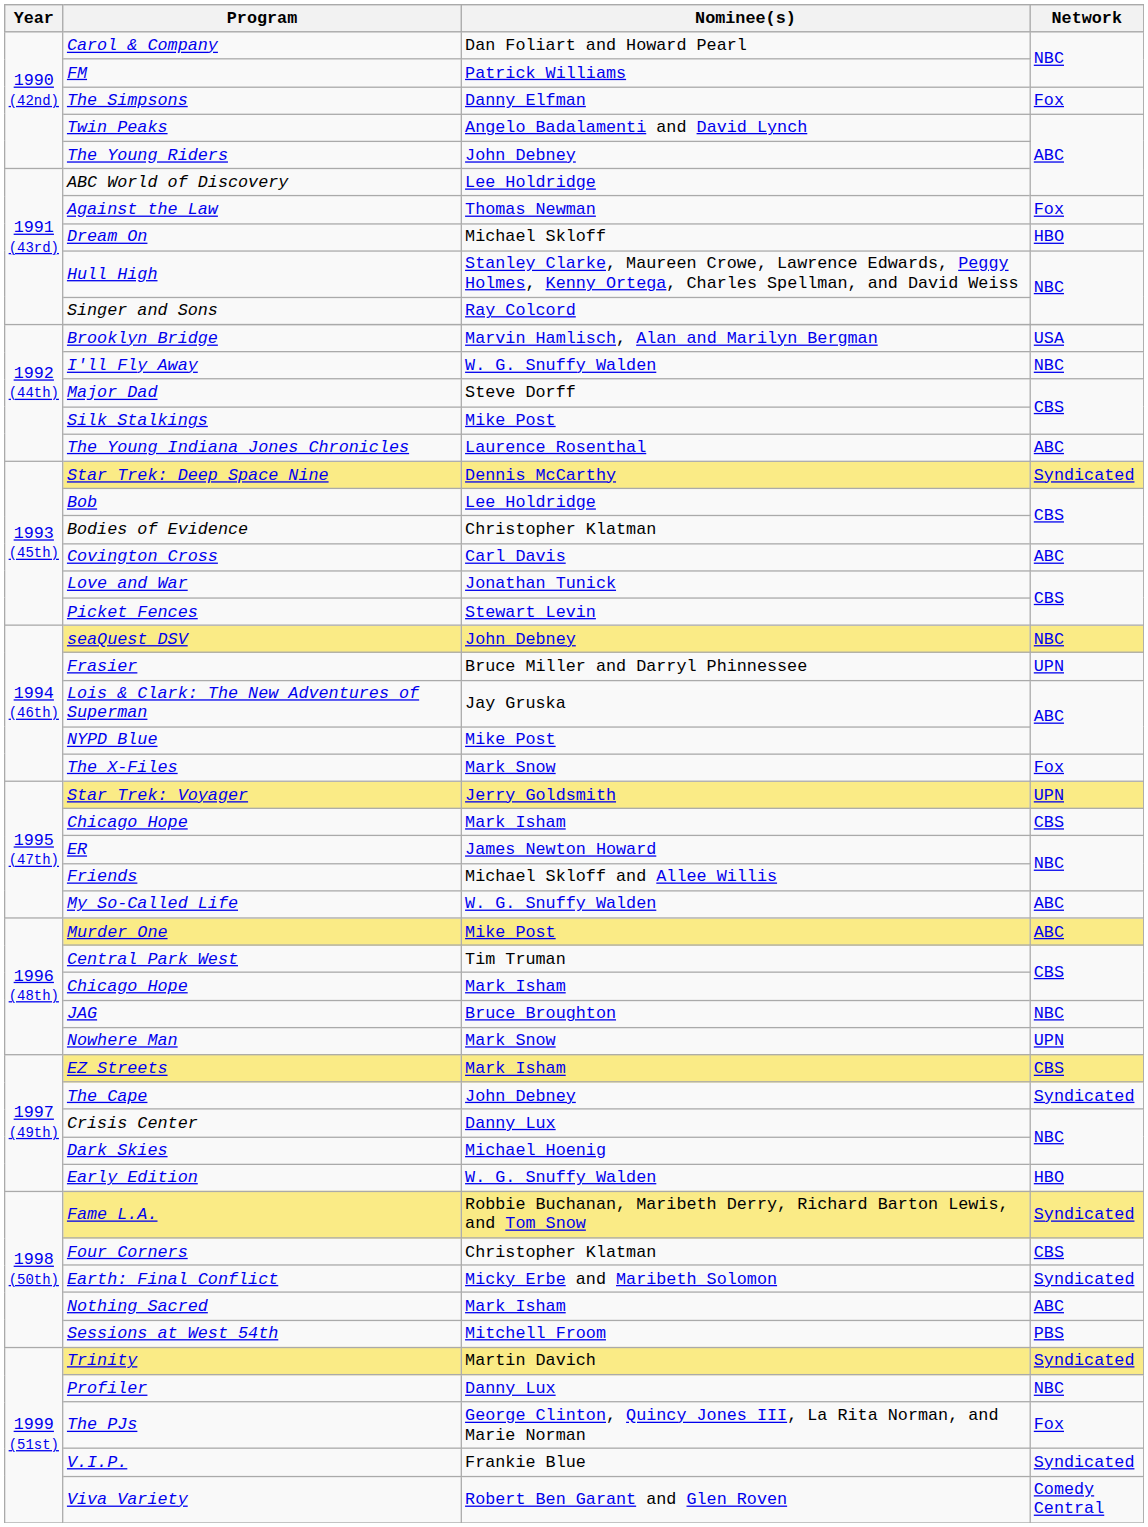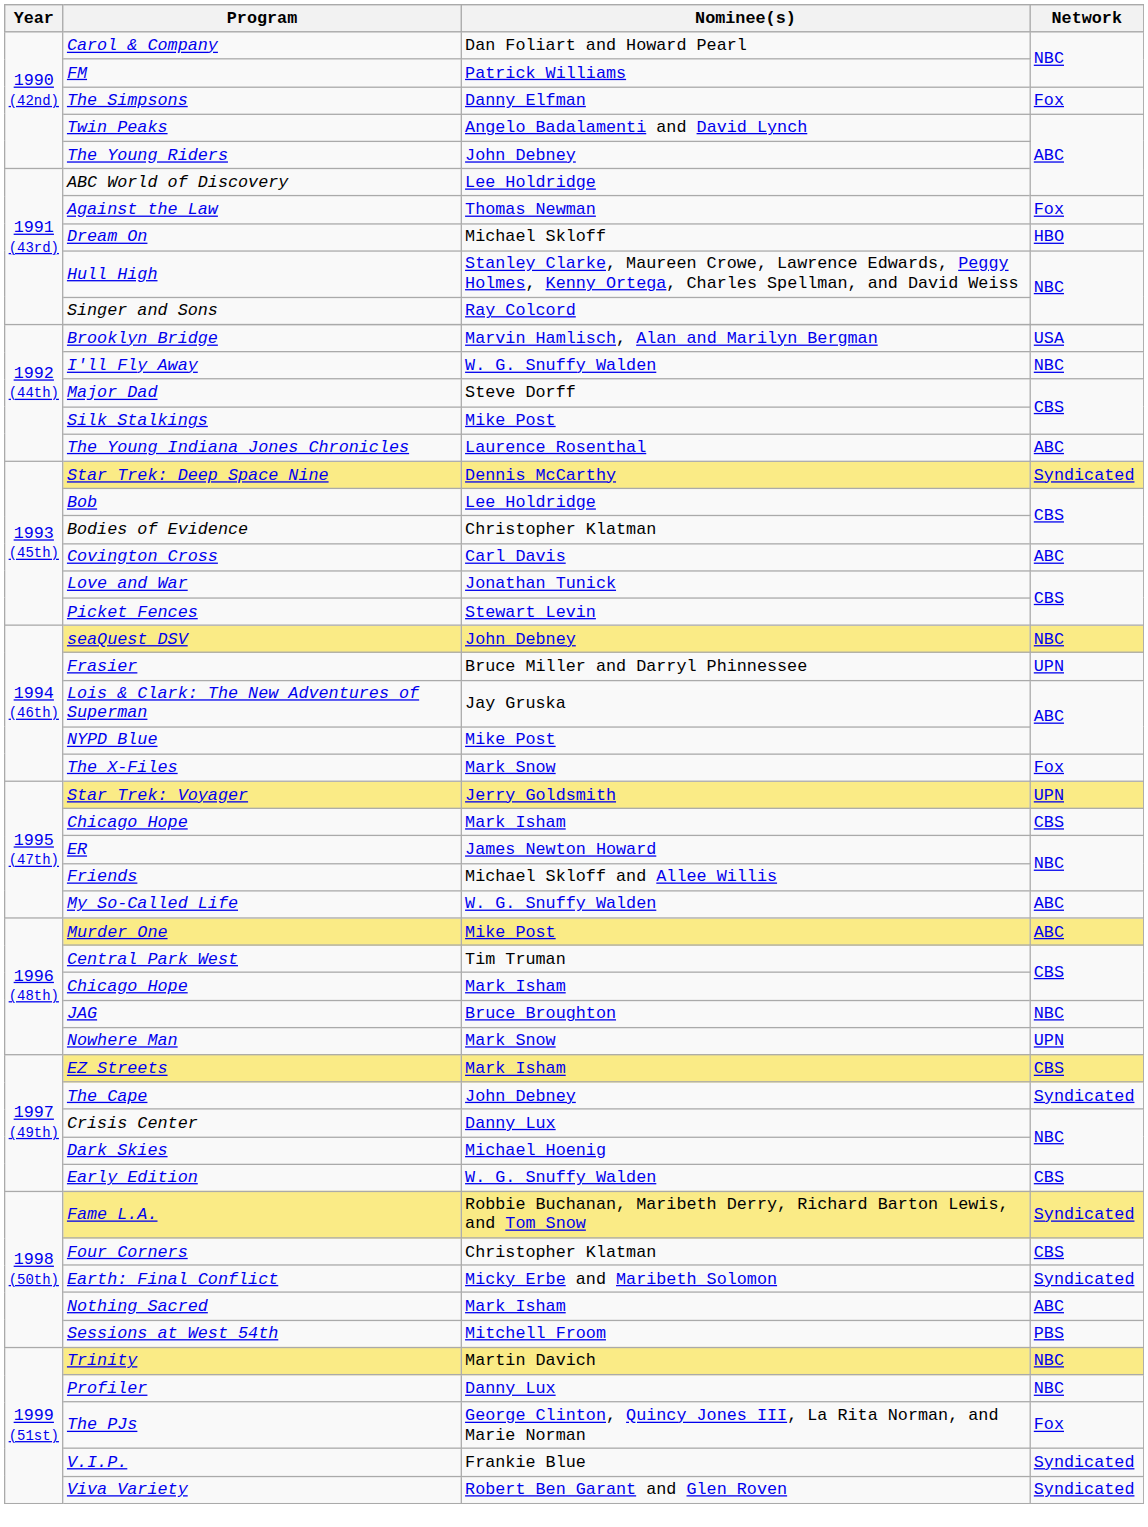(1049, 1178) HBO -> (1049, 1178) CBS
(1084, 1361) Syndicated -> (1049, 1361) NBC
(1069, 1499) Comedy Central -> (1084, 1490) Syndicated
